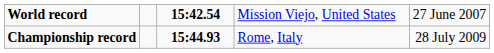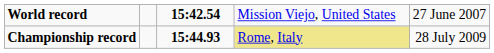(270, 37) no background -> (270, 37) khaki background
